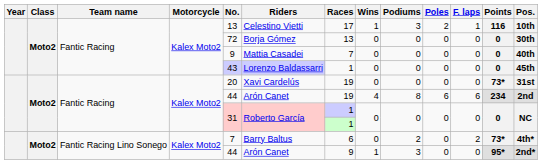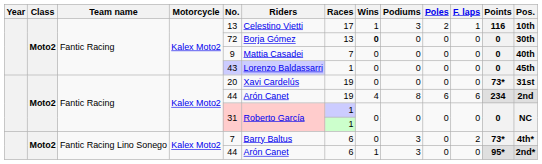(376, 40) normal -> (376, 40) bold
(418, 139) 2 -> (418, 139) 3
(351, 153) 9 -> (351, 153) 6
